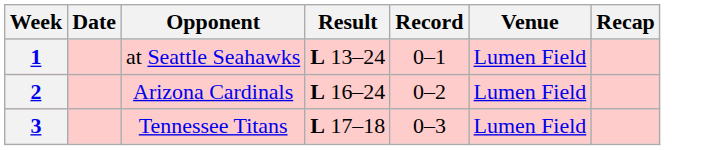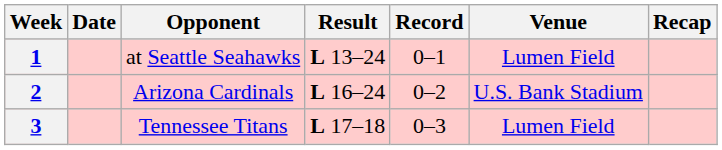(530, 91) Lumen Field -> (558, 91) U.S. Bank Stadium
